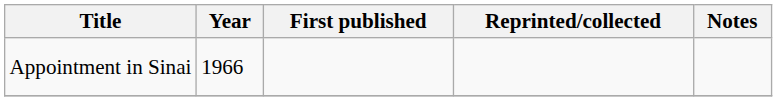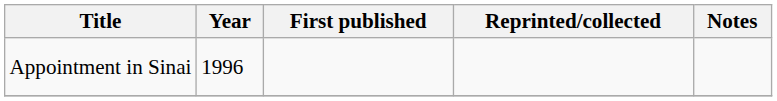(222, 66) 1966 -> (222, 66) 1996
